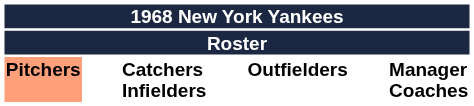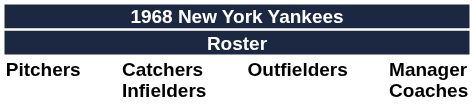(43, 69) lightsalmon background -> (43, 69) no background
